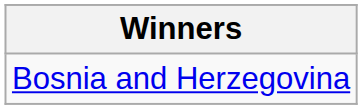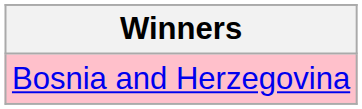(181, 78) no background -> (181, 78) pink background
